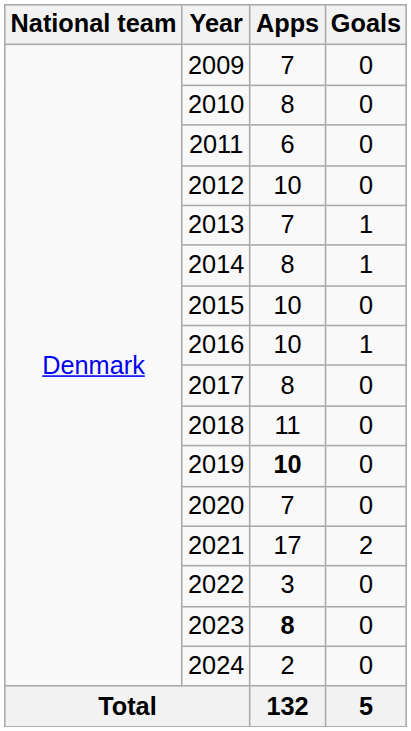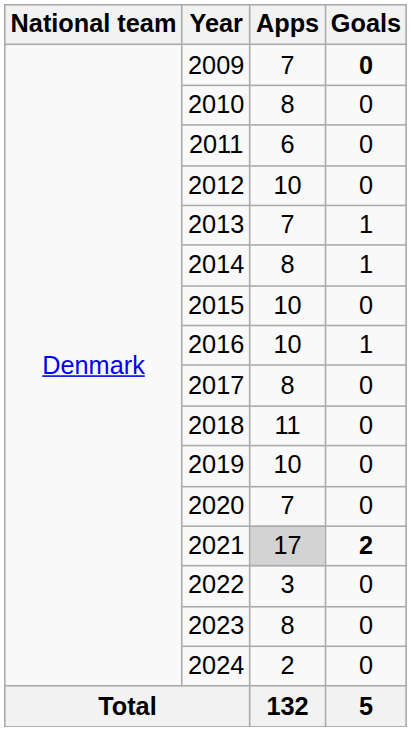(366, 64) normal -> (366, 64) bold
(288, 465) bold -> (288, 465) normal
(288, 545) no background -> (288, 545) lightgrey background
(366, 545) normal -> (366, 545) bold
(288, 625) bold -> (288, 625) normal
